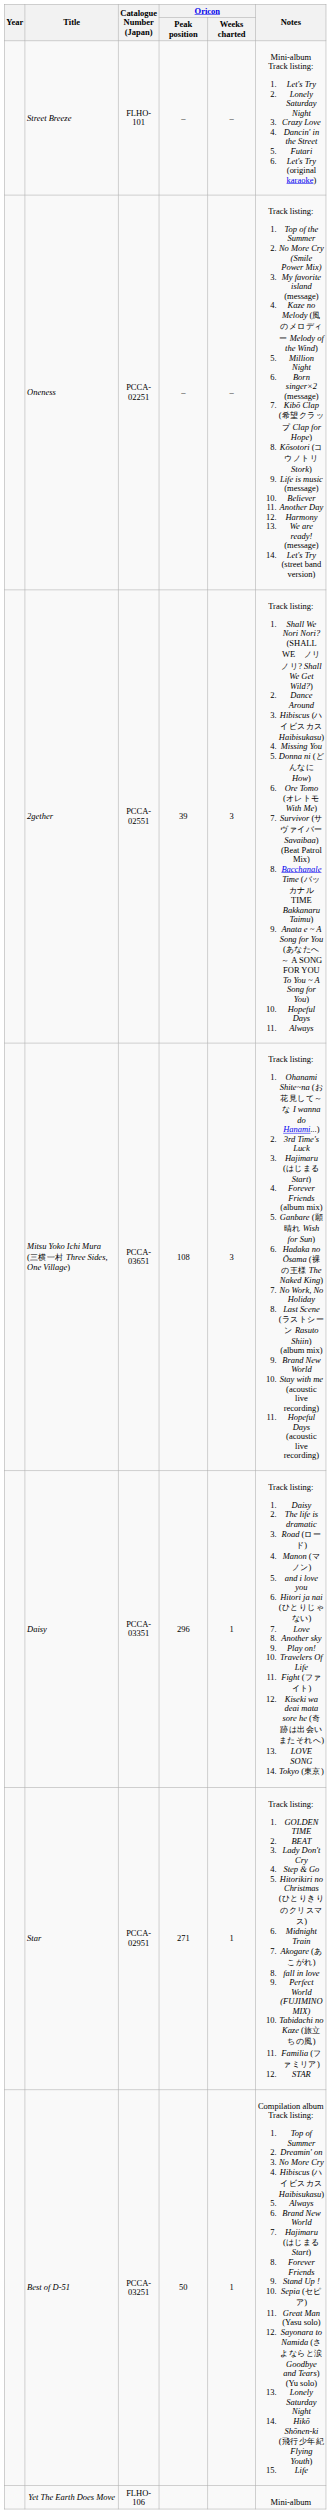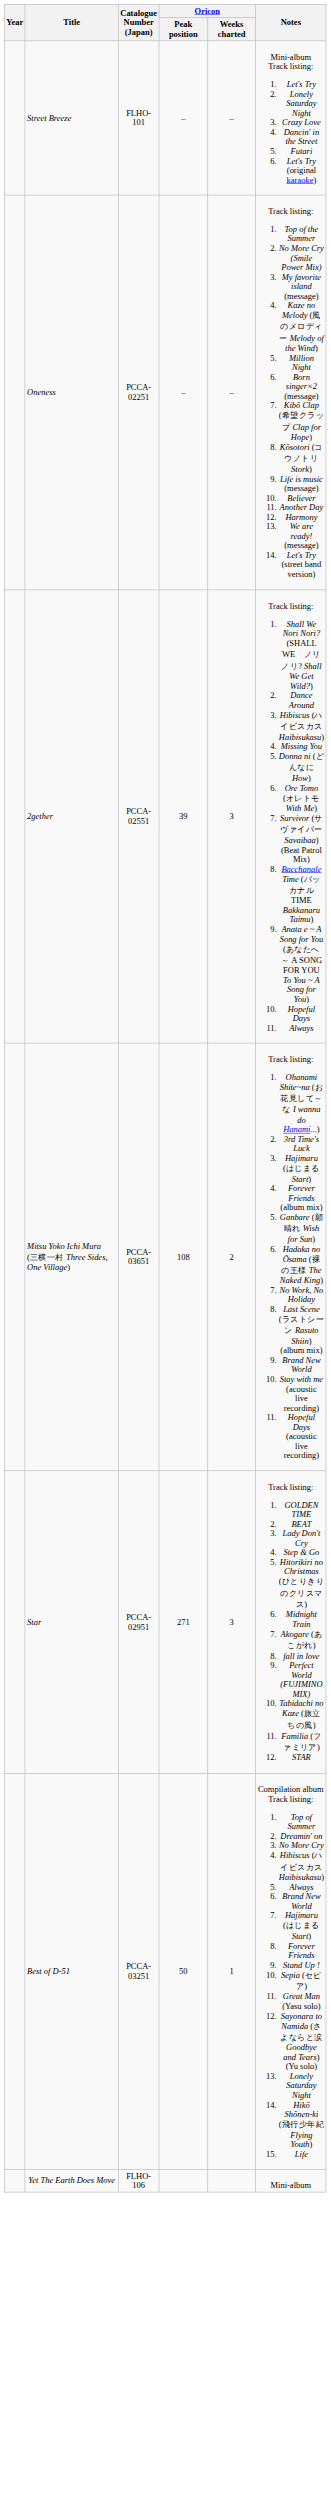(232, 1257) 3 -> (232, 1257) 2
- row: (37, 1629)
(232, 1938) 1 -> (232, 1622) 3
